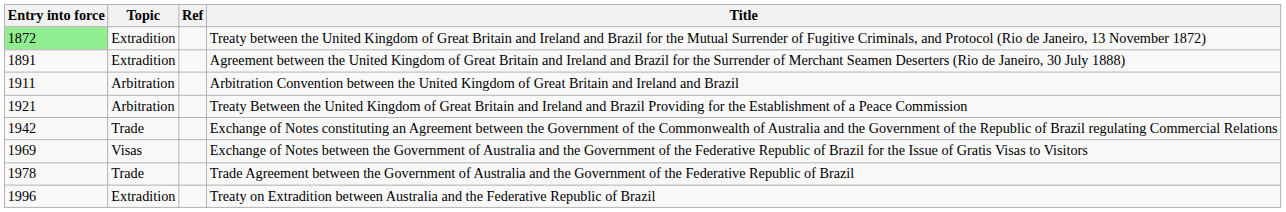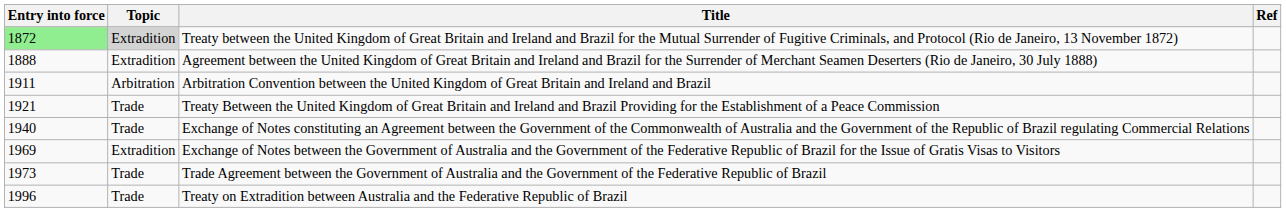columns swapped: (744, 15) <-> (193, 15)
(143, 38) no background -> (143, 38) lightgrey background
(22, 60) 1891 -> (22, 60) 1888
(143, 106) Arbitration -> (128, 106) Trade
(22, 128) 1942 -> (22, 128) 1940
(127, 151) Visas -> (143, 151) Extradition
(22, 173) 1978 -> (22, 173) 1973
(143, 196) Extradition -> (128, 196) Trade
